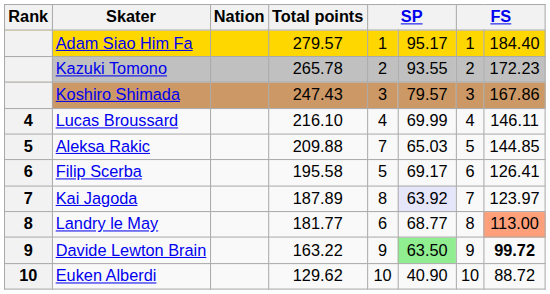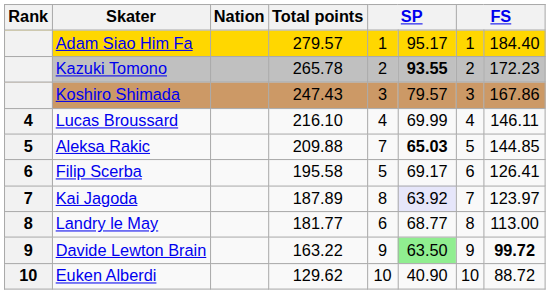(427, 69) normal -> (427, 69) bold
(427, 146) normal -> (427, 146) bold
(515, 224) lightsalmon background -> (515, 224) no background
